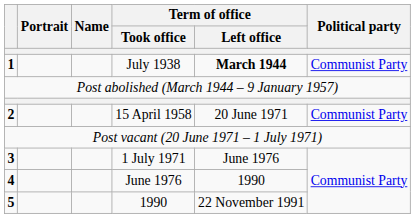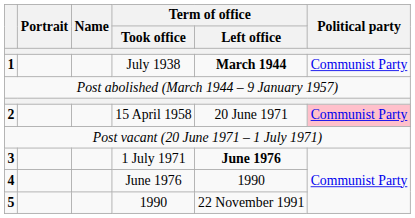(359, 115) no background -> (359, 115) pink background
(251, 159) normal -> (251, 159) bold
